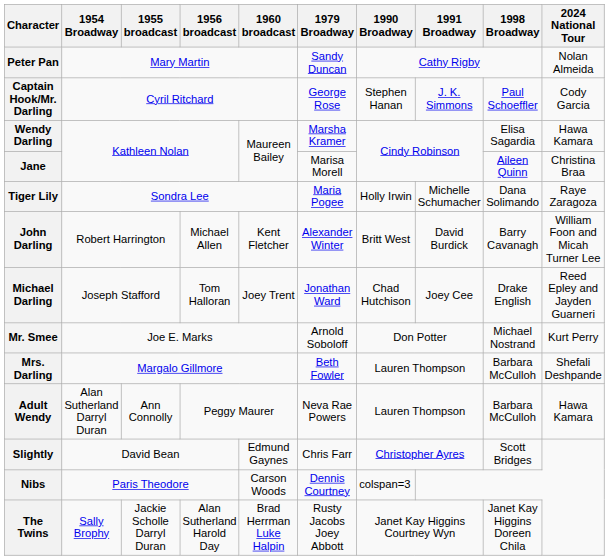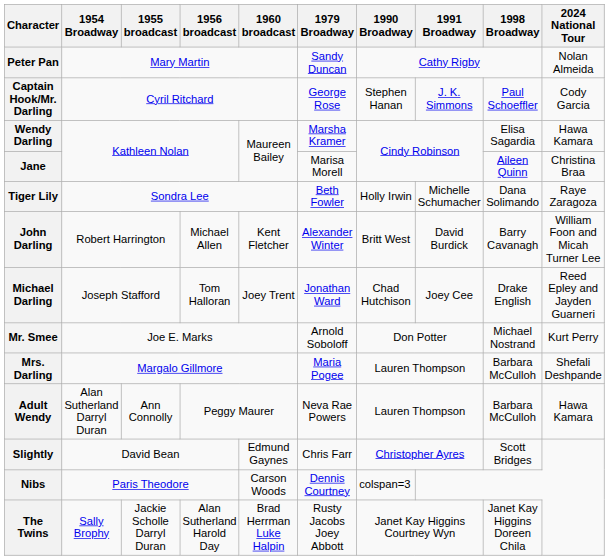(327, 196) Maria Pogee -> (327, 196) Beth Fowler
(327, 368) Beth Fowler -> (327, 368) Maria Pogee
